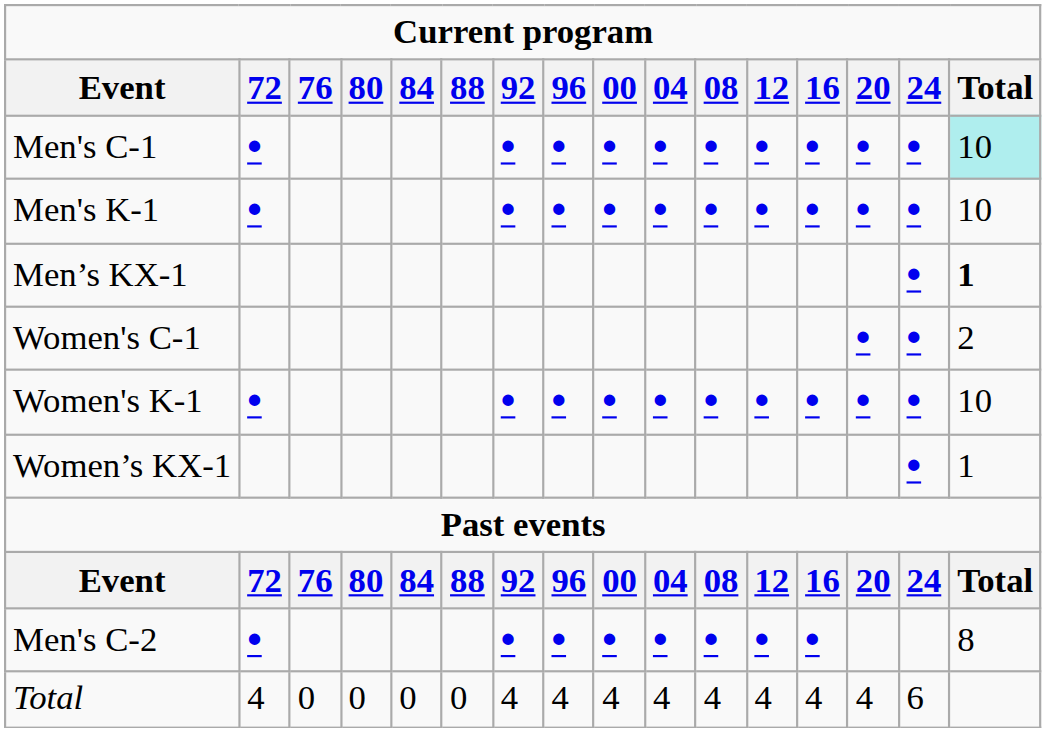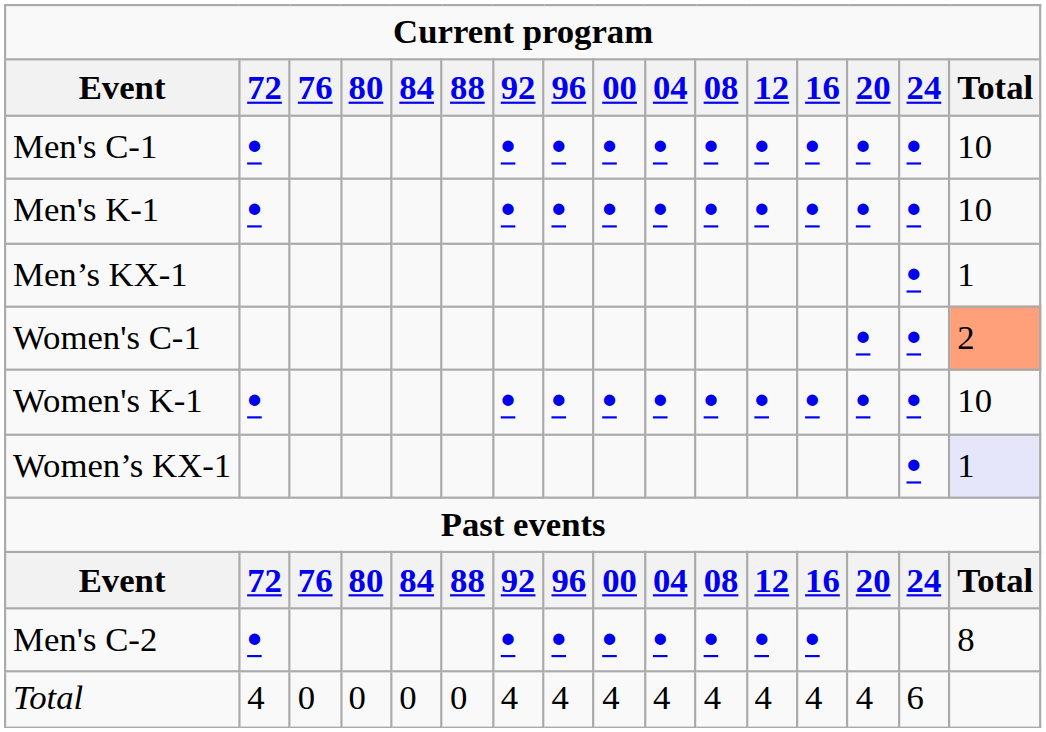(975, 146) paleturquoise background -> (975, 146) no background
(966, 273) bold -> (966, 273) normal
(966, 337) no background -> (966, 337) lightsalmon background
(966, 465) no background -> (966, 465) lavender background
